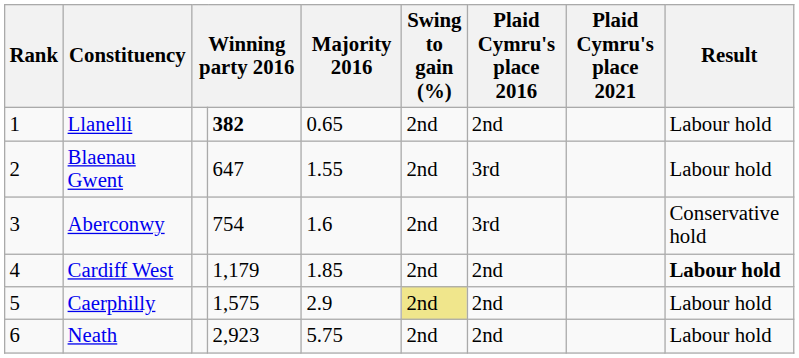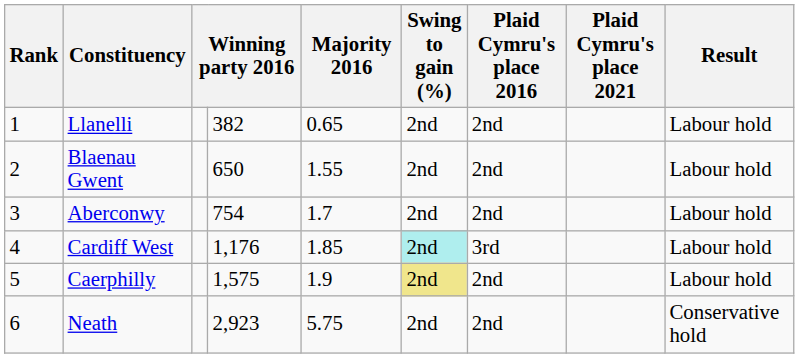(228, 124) bold -> (228, 124) normal
(228, 168) 647 -> (228, 168) 650
(486, 168) 3rd -> (487, 168) 2nd
(319, 225) 1.6 -> (319, 213) 1.7
(486, 225) 3rd -> (487, 213) 2nd
(724, 225) Conservative hold -> (721, 213) Labour hold
(236, 269) 1,179 -> (236, 246) 1,176
(422, 269) no background -> (422, 246) paleturquoise background
(487, 269) 2nd -> (486, 246) 3rd
(725, 269) bold -> (721, 246) normal
(319, 302) 2.9 -> (319, 279) 1.9
(721, 335) Labour hold -> (724, 324) Conservative hold
